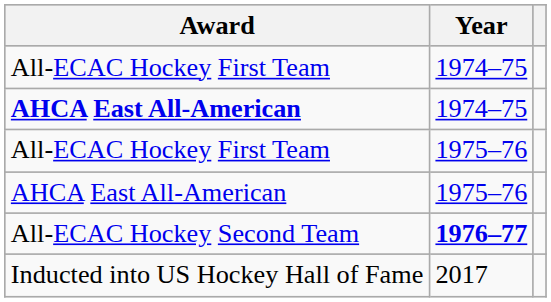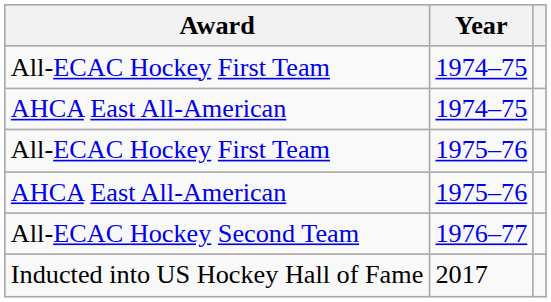(156, 108) bold -> (149, 108) normal
(481, 233) bold -> (481, 233) normal
